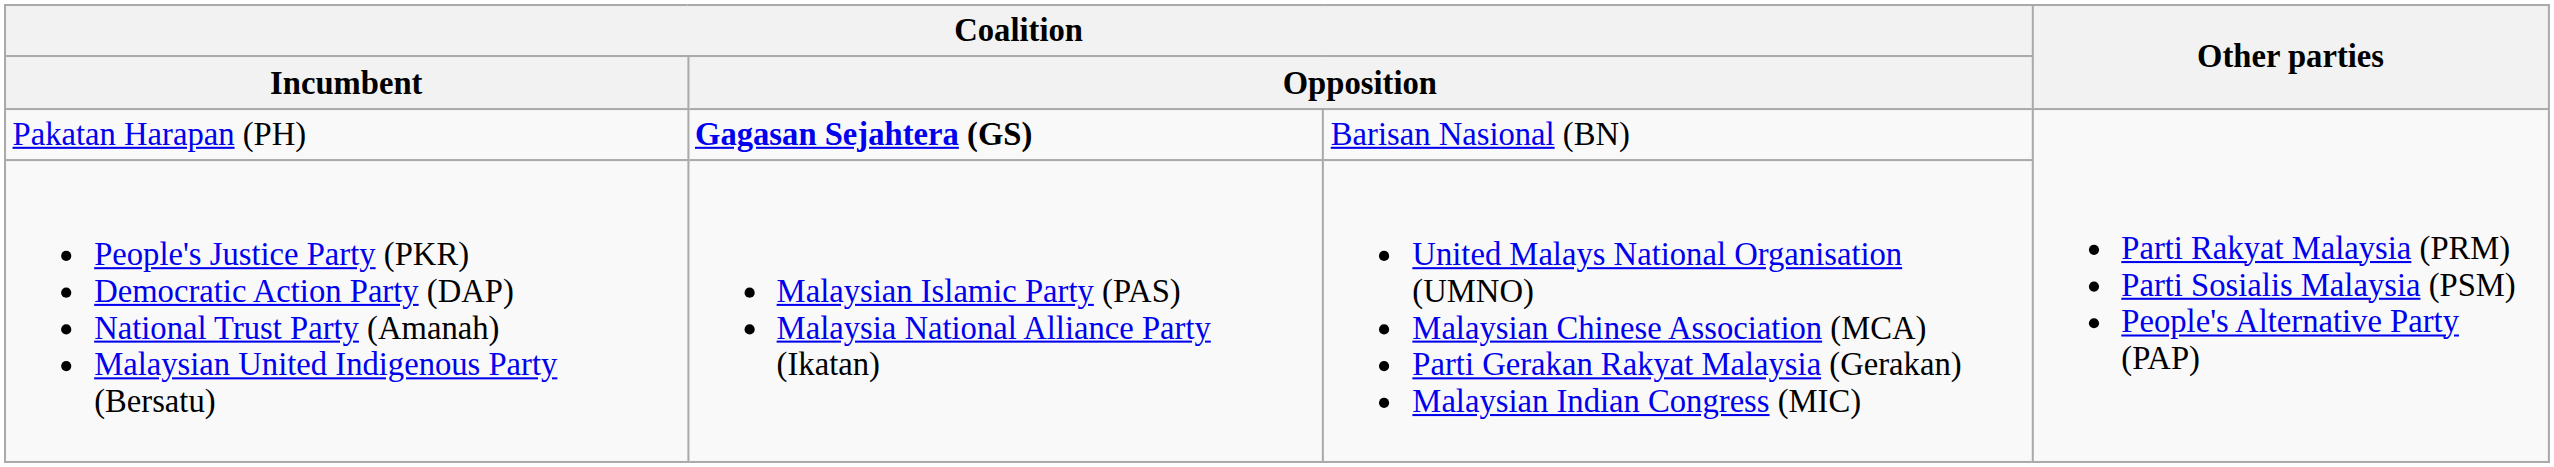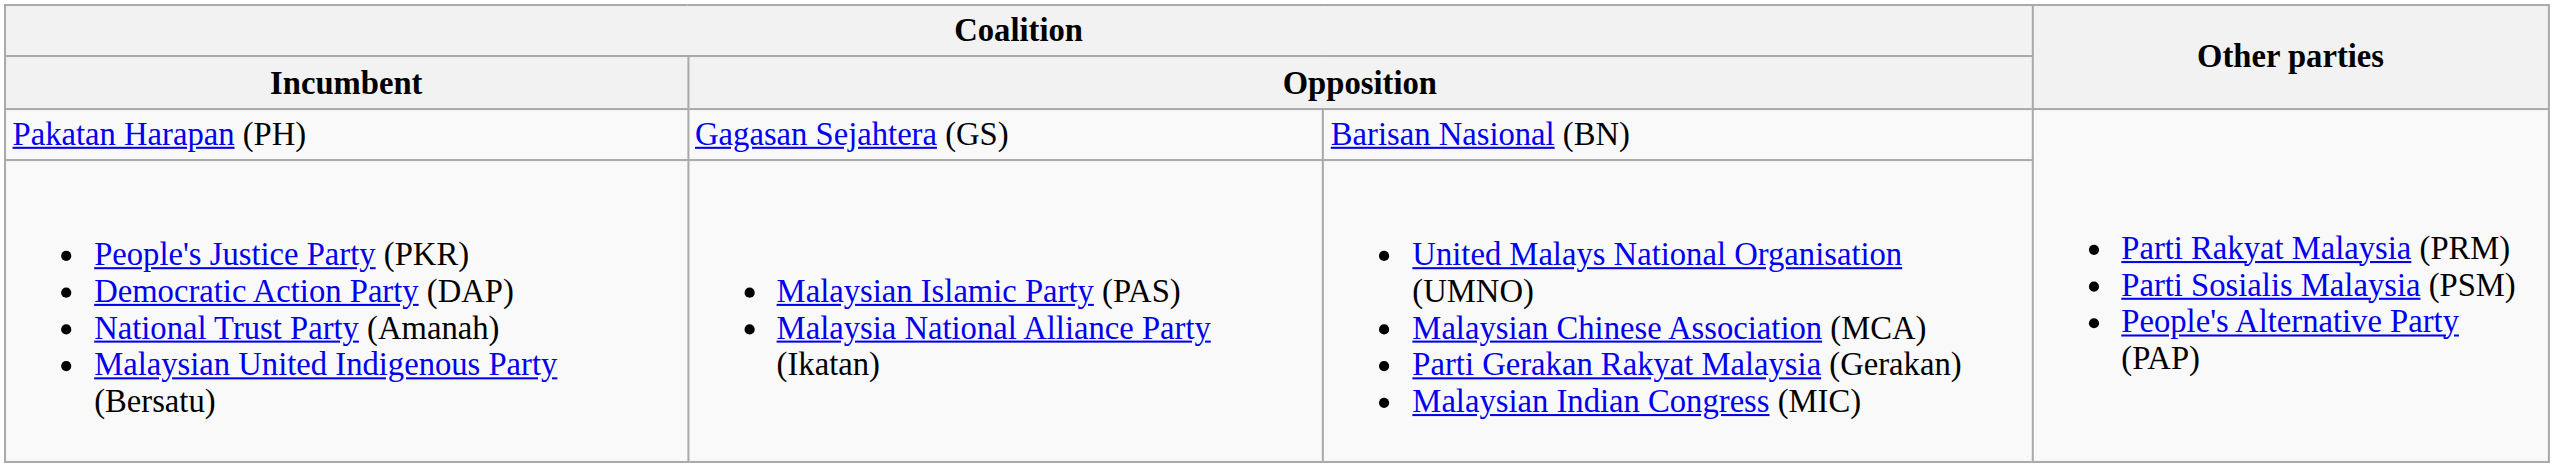(864, 133) bold -> (852, 133) normal
